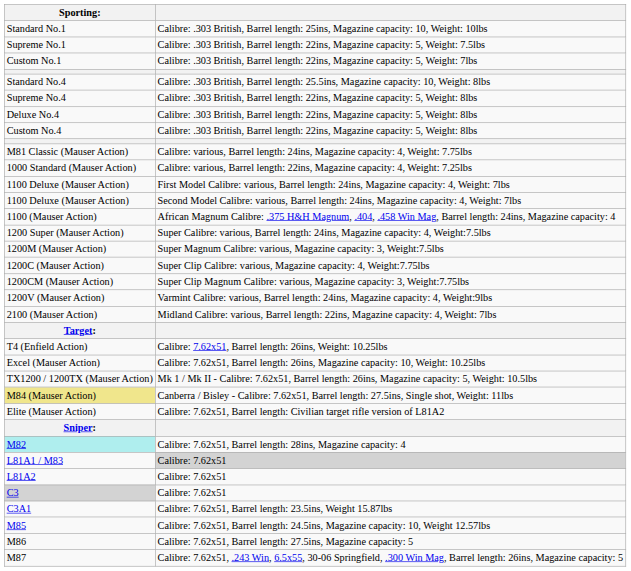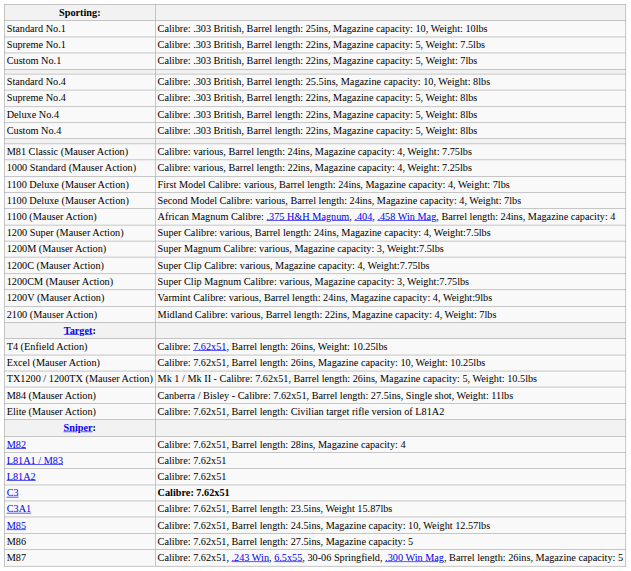(51, 395) khaki background -> (51, 395) no background
(16, 444) paleturquoise background -> (16, 444) no background
(192, 460) lightgrey background -> (192, 460) no background
(13, 493) lightgrey background -> (13, 493) no background
(192, 493) normal -> (194, 493) bold
